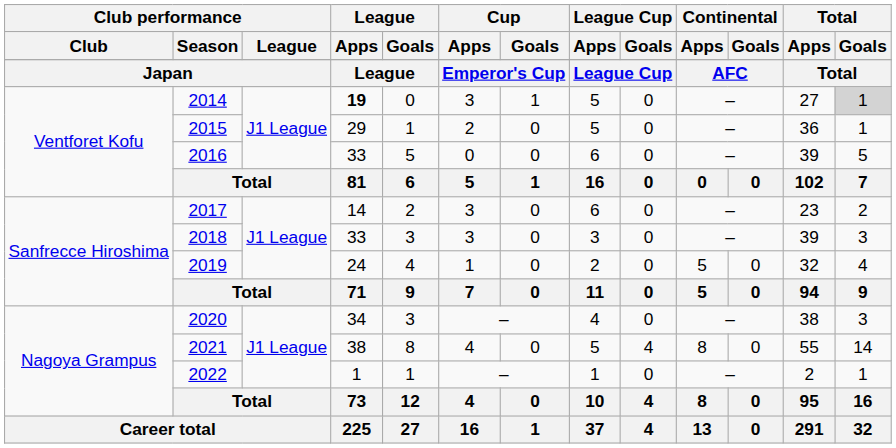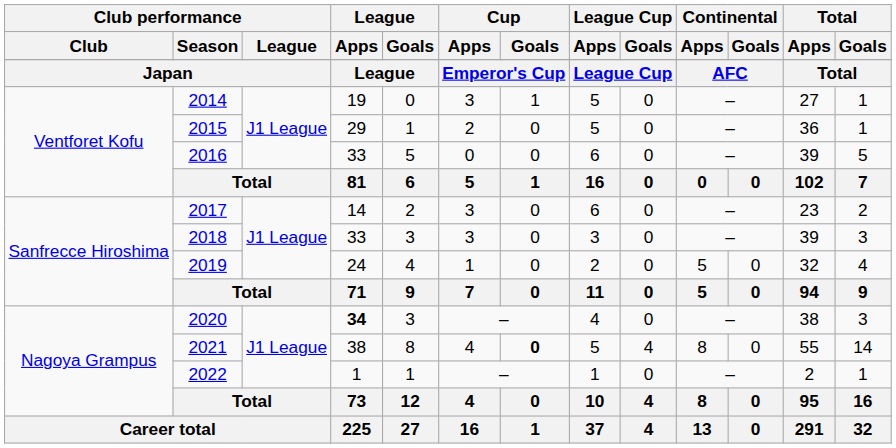(357, 100) bold -> (357, 100) normal
(863, 100) lightgrey background -> (863, 100) no background
(357, 319) normal -> (357, 319) bold
(535, 347) normal -> (535, 347) bold
